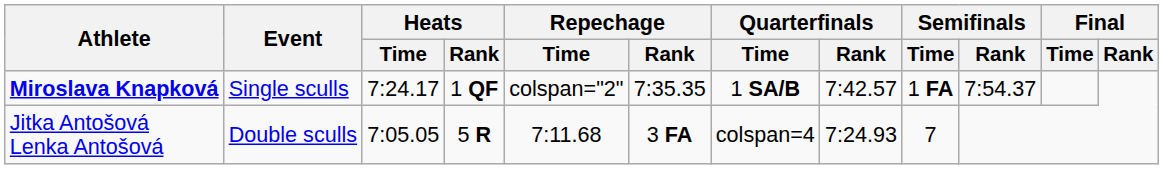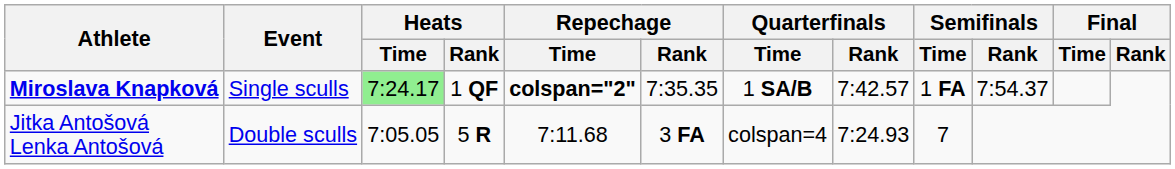(403, 89) no background -> (403, 89) lightgreen background
(566, 89) normal -> (572, 89) bold
